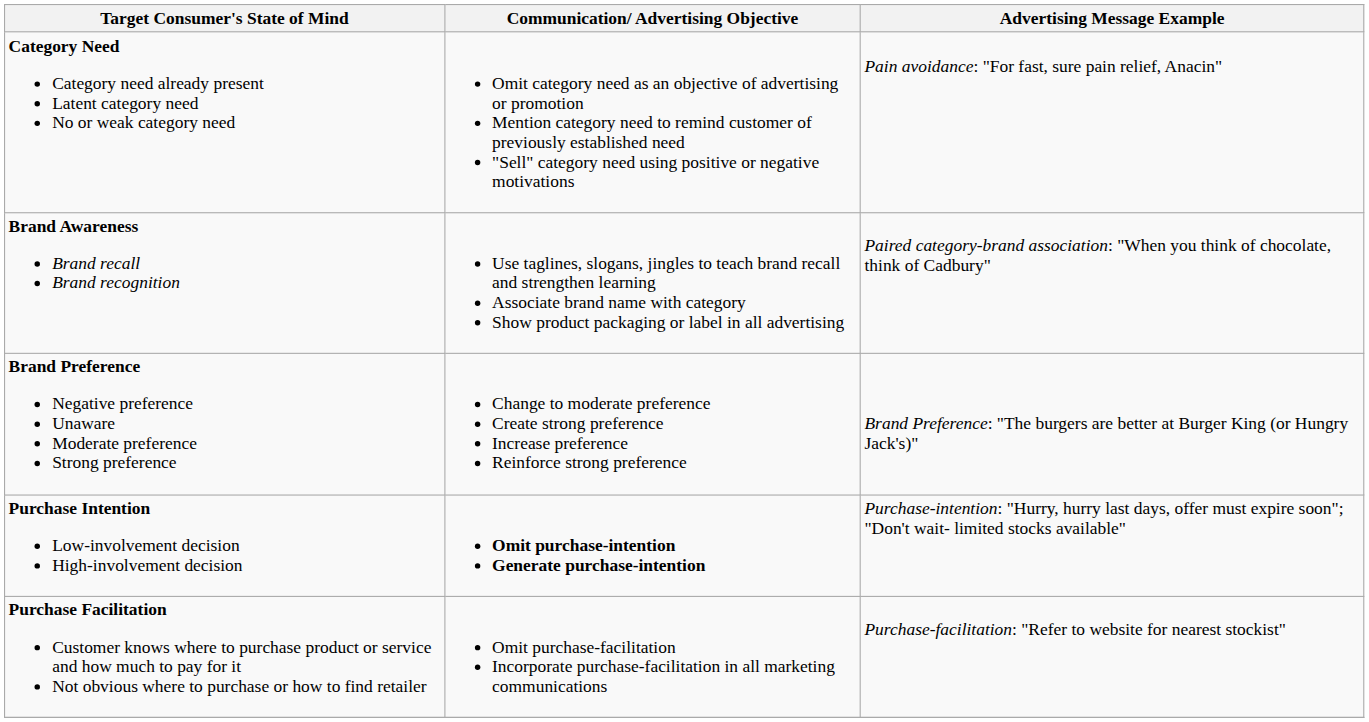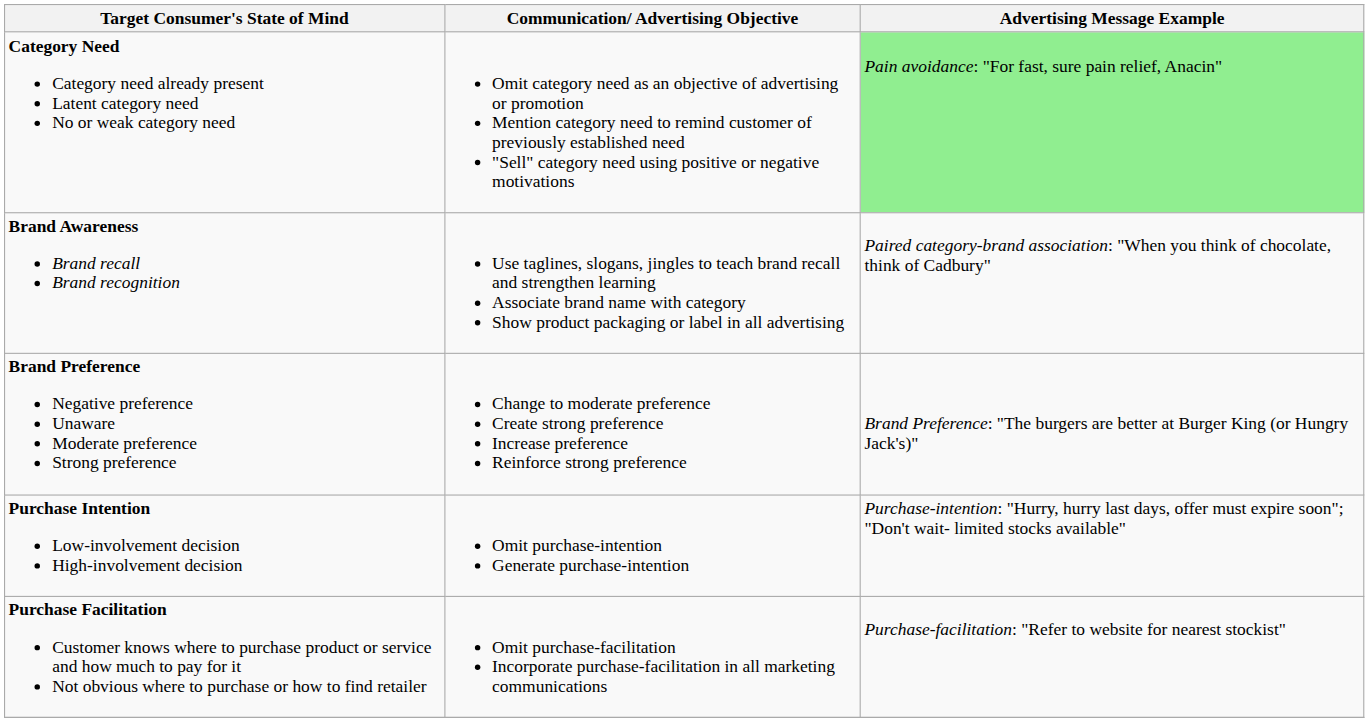(1043, 65) no background -> (1043, 65) lightgreen background
(652, 555) bold -> (652, 555) normal
